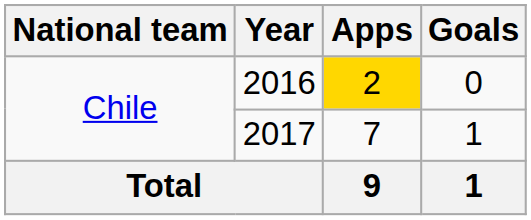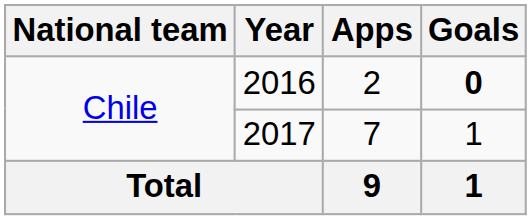(372, 82) gold background -> (372, 82) no background
(474, 82) normal -> (474, 82) bold
